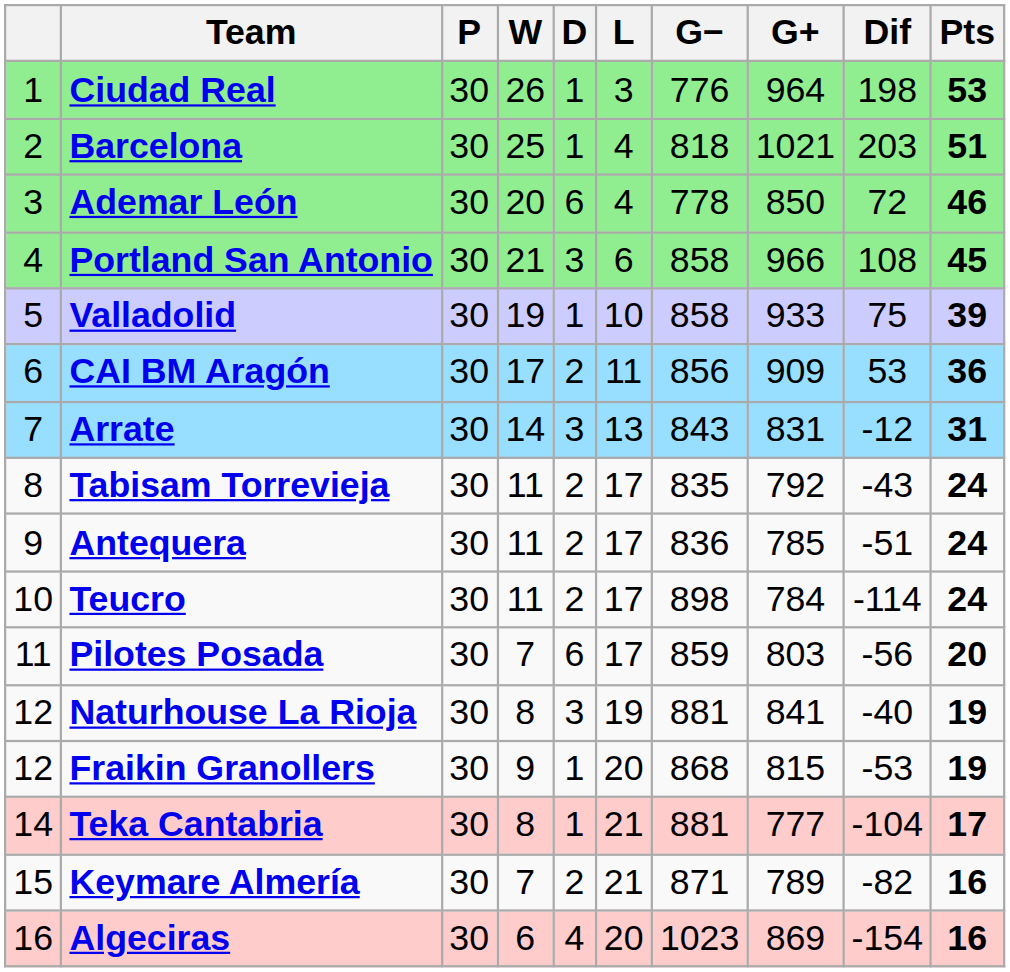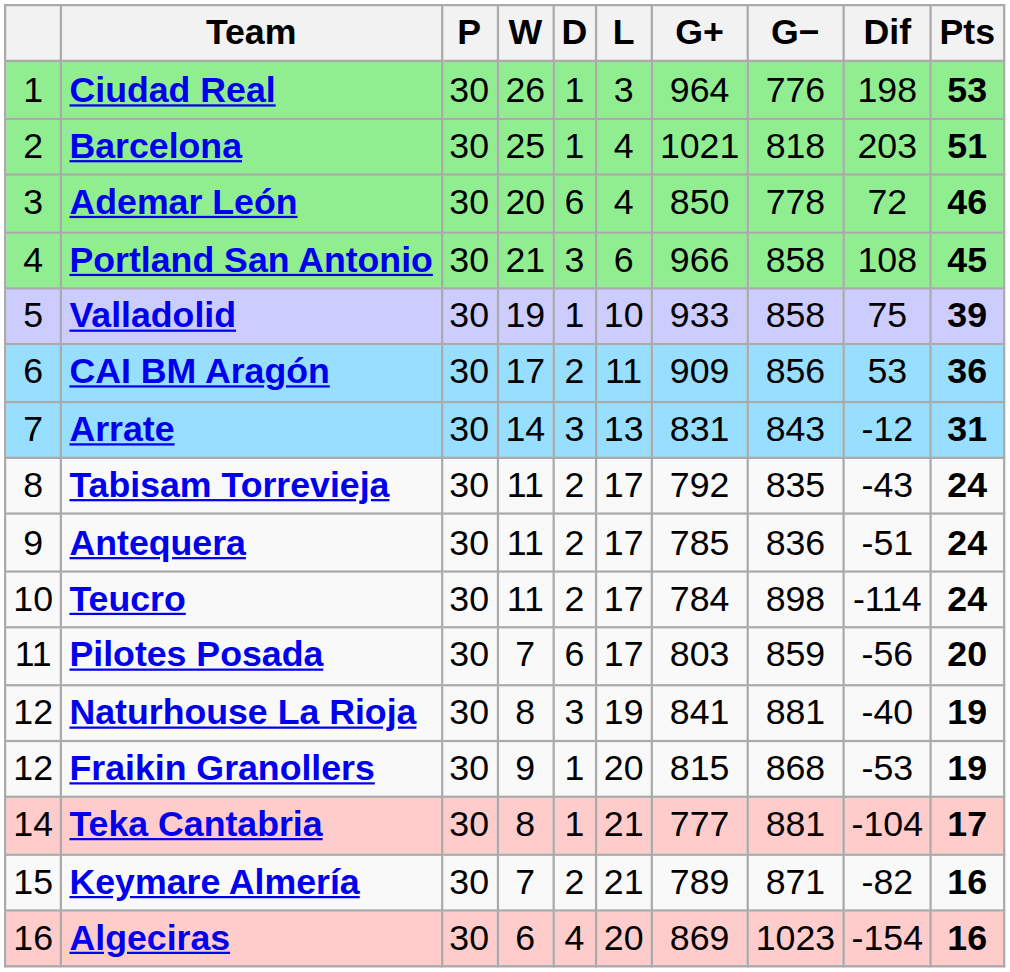columns swapped: (795, 32) <-> (700, 32)
